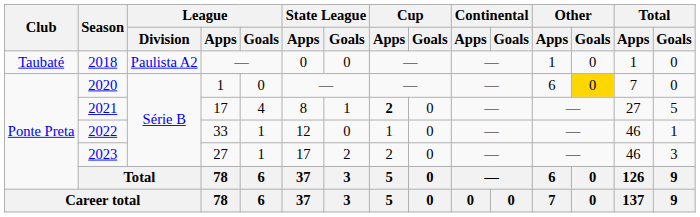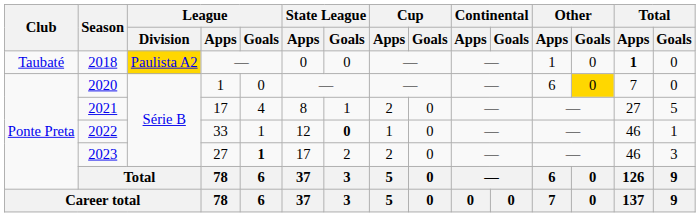(164, 62) no background -> (164, 62) gold background
(633, 62) normal -> (633, 62) bold
(389, 108) bold -> (389, 108) normal
(347, 131) normal -> (347, 131) bold
(261, 154) normal -> (261, 154) bold
